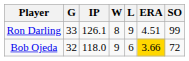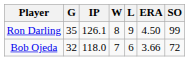(71, 30) 33 -> (71, 30) 35
(151, 30) 4.51 -> (151, 30) 4.50
(117, 47) 9 -> (117, 47) 7
(151, 47) gold background -> (151, 47) no background
